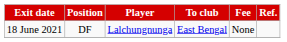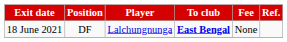(202, 29) normal -> (204, 29) bold
